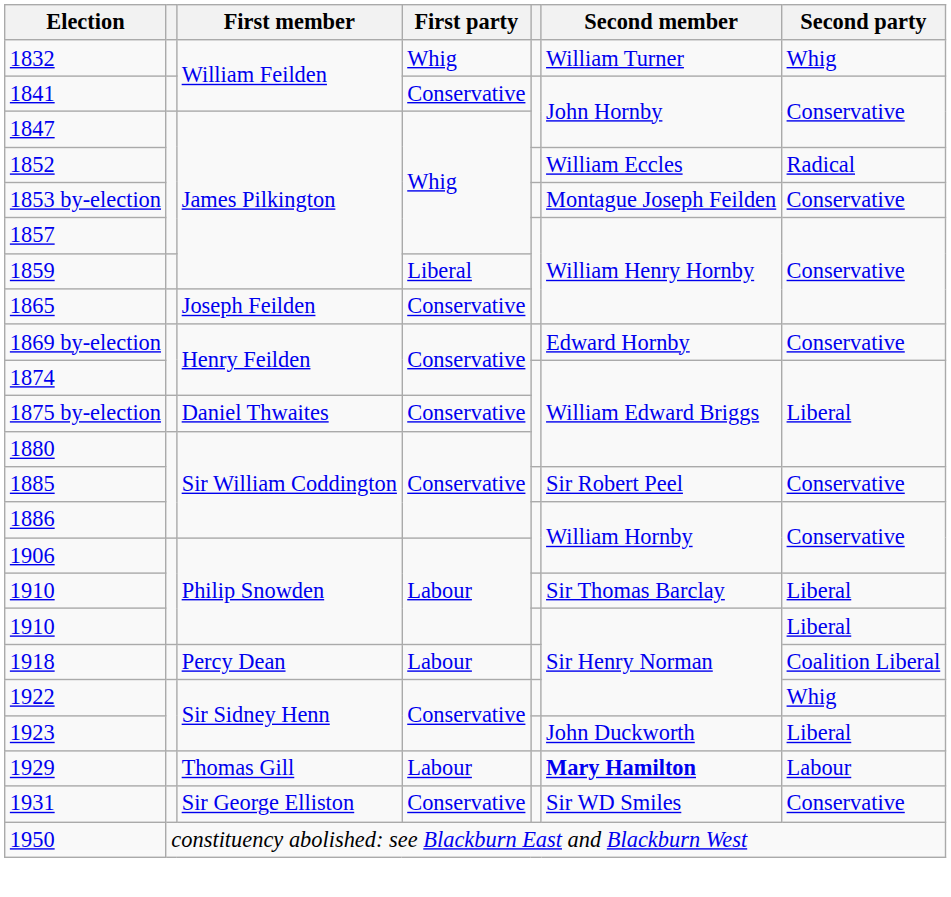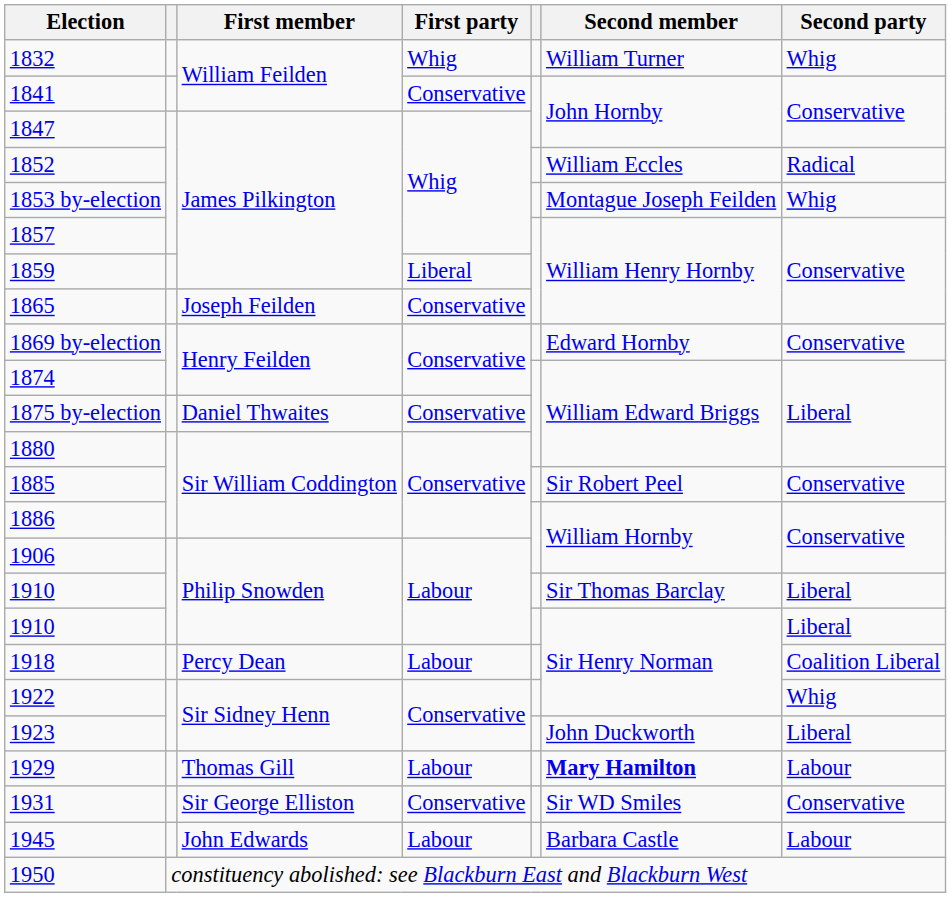(846, 199) Conservative -> (811, 199) Whig
+ row: (32, 839)
